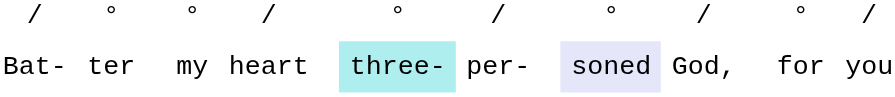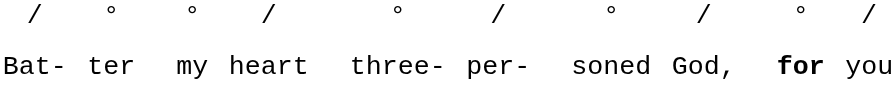(398, 67) paleturquoise background -> (398, 67) no background
(611, 67) lavender background -> (611, 67) no background
(801, 67) normal -> (801, 67) bold
